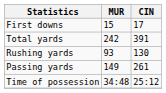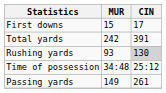(141, 53) no background -> (141, 53) lightgrey background
rows swapped: (40, 67) <-> (53, 81)
